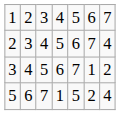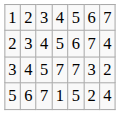(60, 69) 6 -> (60, 69) 7
(92, 69) 1 -> (92, 69) 3
